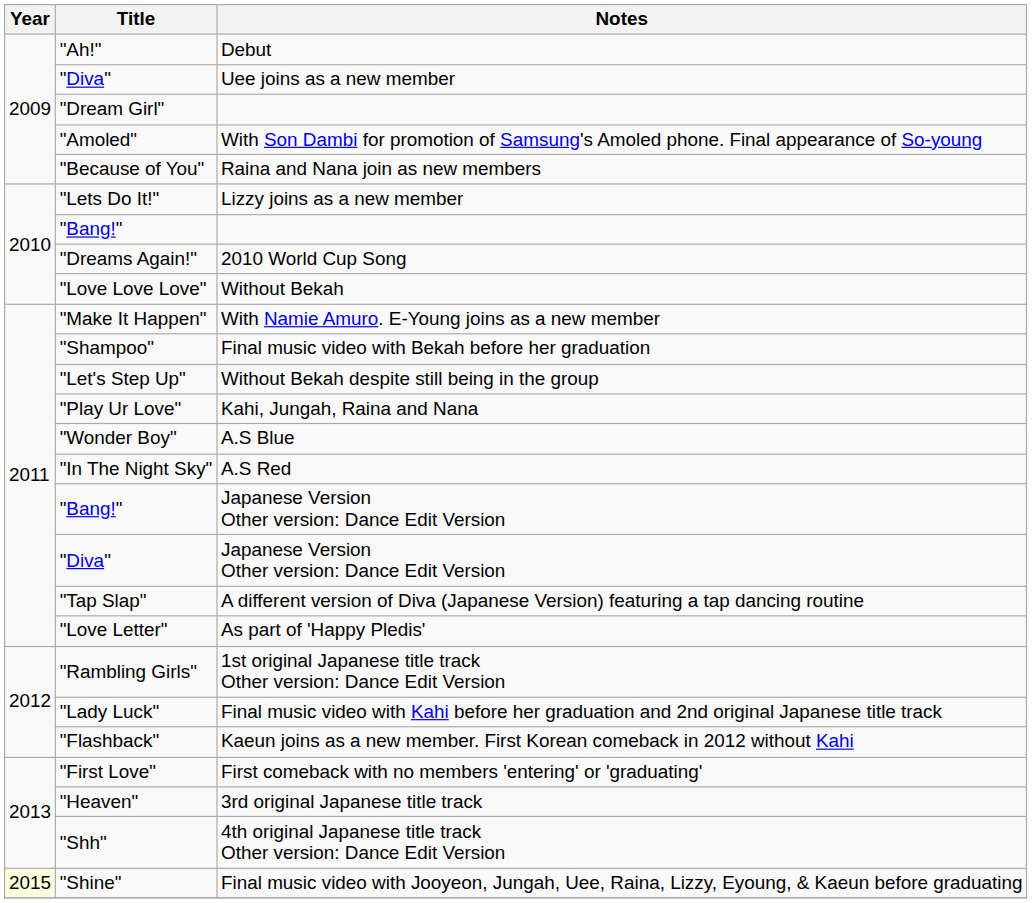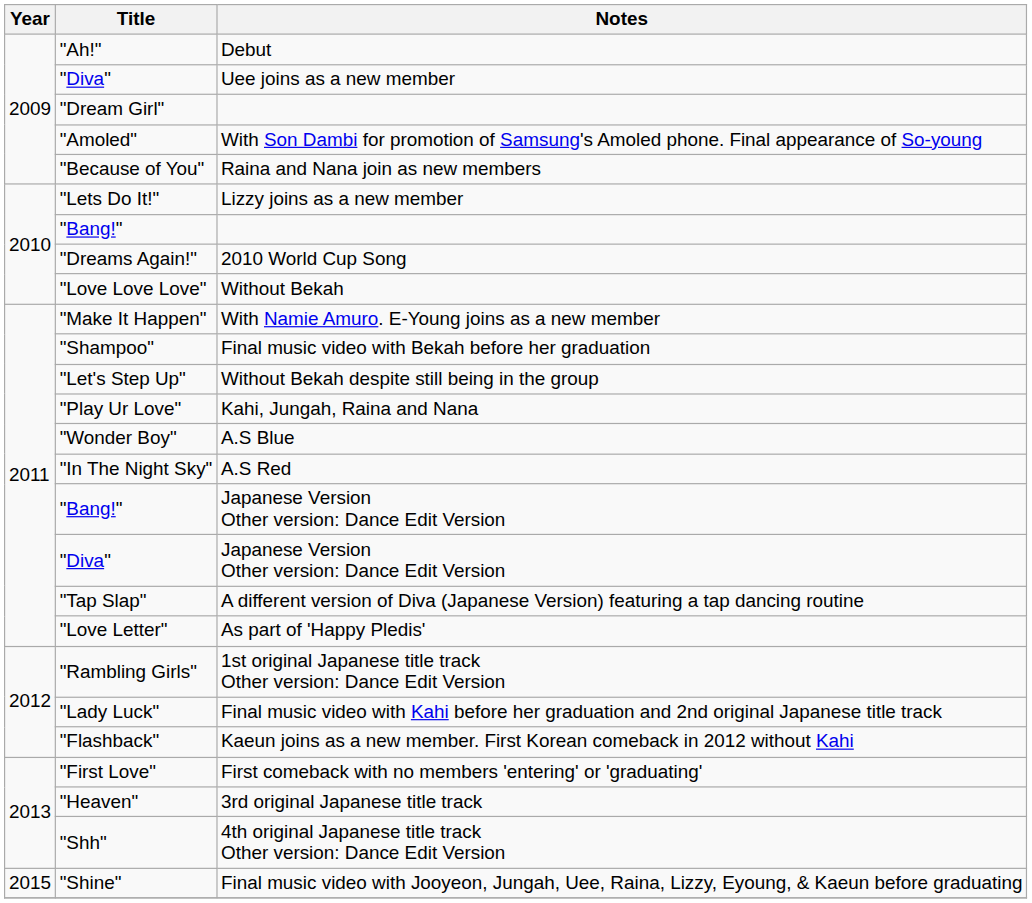(30, 882) lightyellow background -> (30, 882) no background
